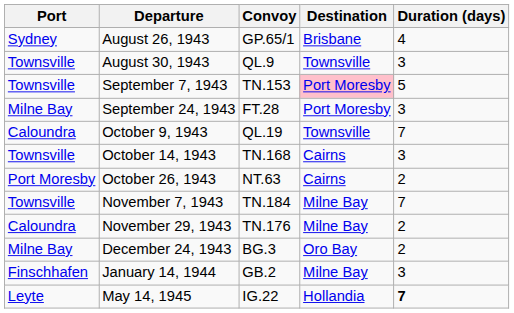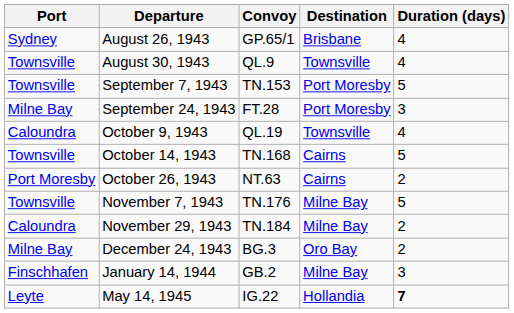(402, 62) 3 -> (402, 62) 4
(347, 86) pink background -> (347, 86) no background
(402, 132) 7 -> (402, 132) 4
(402, 156) 3 -> (402, 156) 5
(266, 202) TN.184 -> (266, 202) TN.176
(402, 202) 7 -> (402, 202) 5
(266, 226) TN.176 -> (266, 226) TN.184
